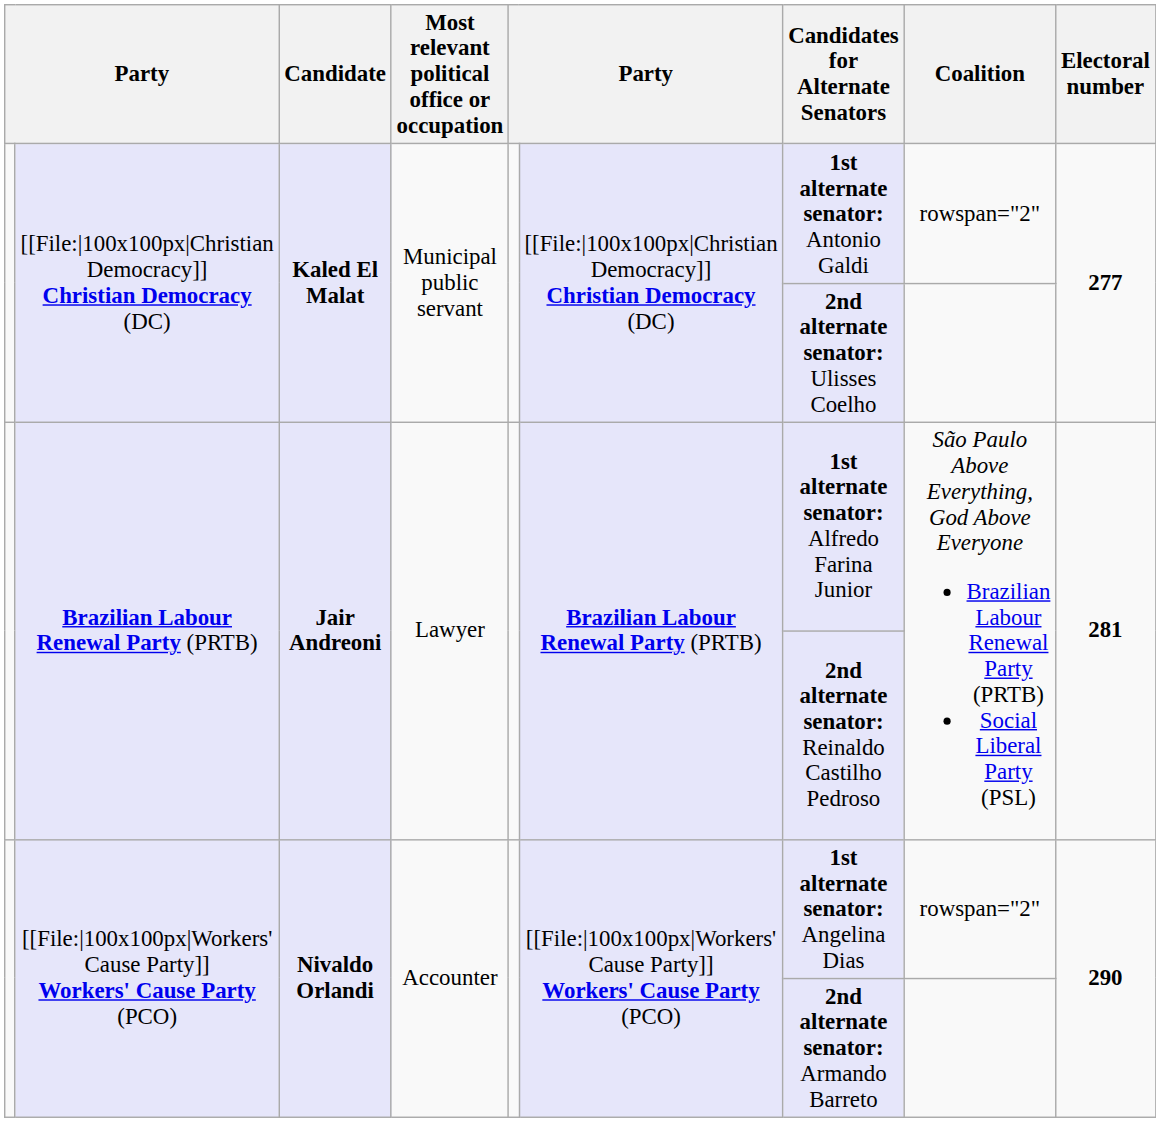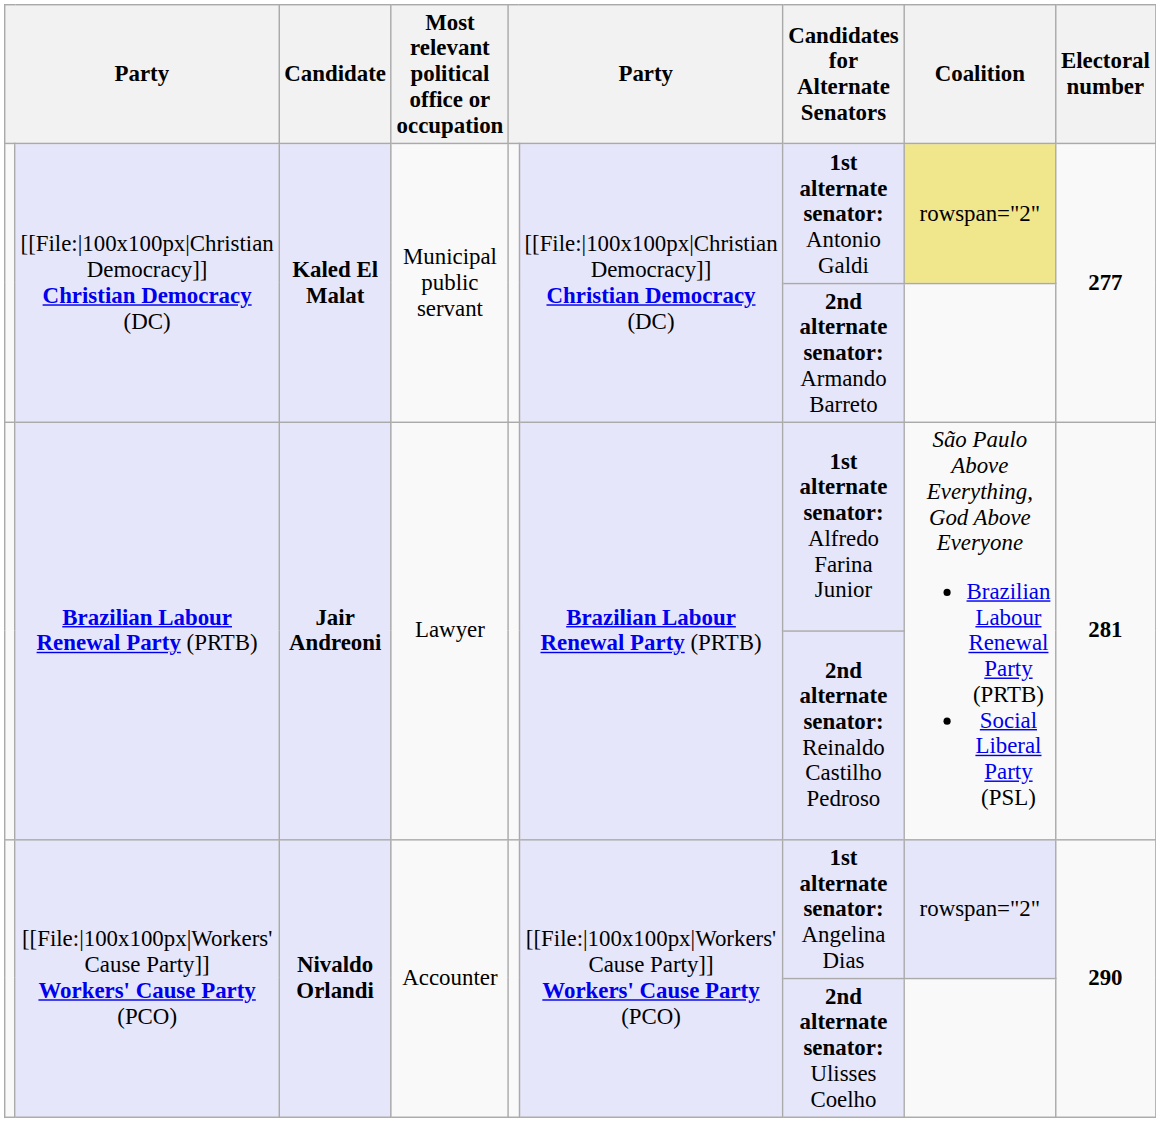(980, 213) no background -> (980, 213) khaki background
(843, 352) 2nd alternate senator: Ulisses Coelho -> (843, 352) 2nd alternate senator: Armando Barreto
(980, 908) no background -> (980, 908) lavender background
(843, 1047) 2nd alternate senator: Armando Barreto -> (843, 1047) 2nd alternate senator: Ulisses Coelho
